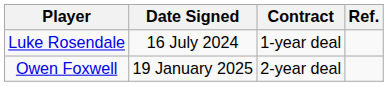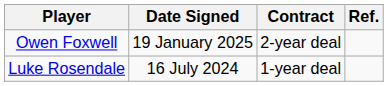rows swapped: (67, 42) <-> (67, 68)
